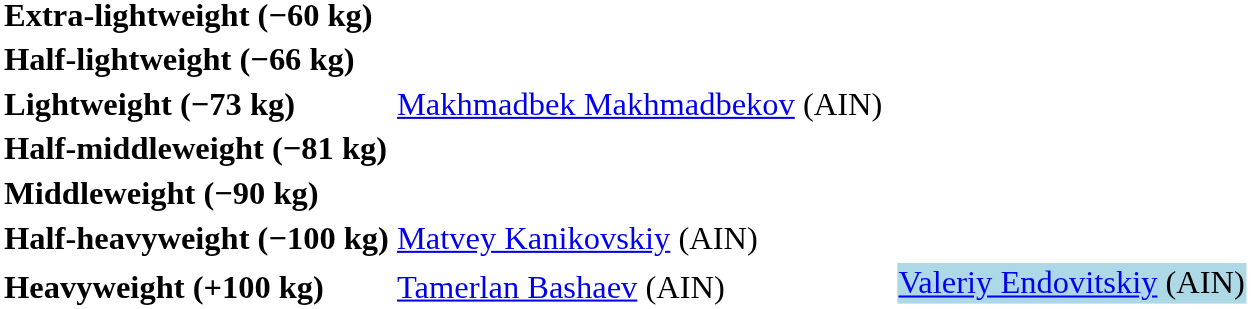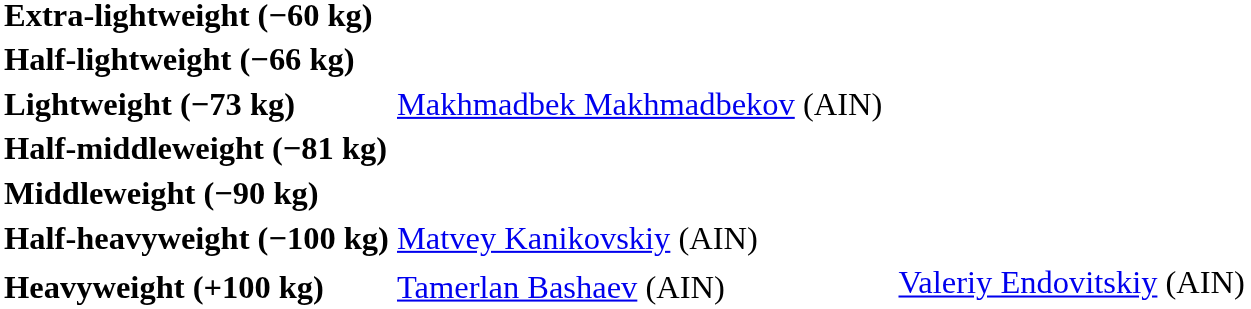(1072, 282) lightblue background -> (1072, 282) no background
